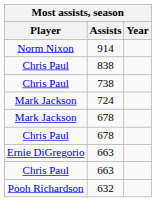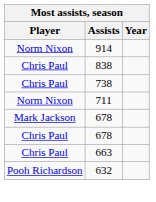- row: (46, 100)
+ row: (45, 100)
- row: (46, 153)
